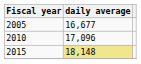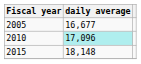(80, 38) no background -> (80, 38) paleturquoise background
(80, 52) khaki background -> (80, 52) no background
